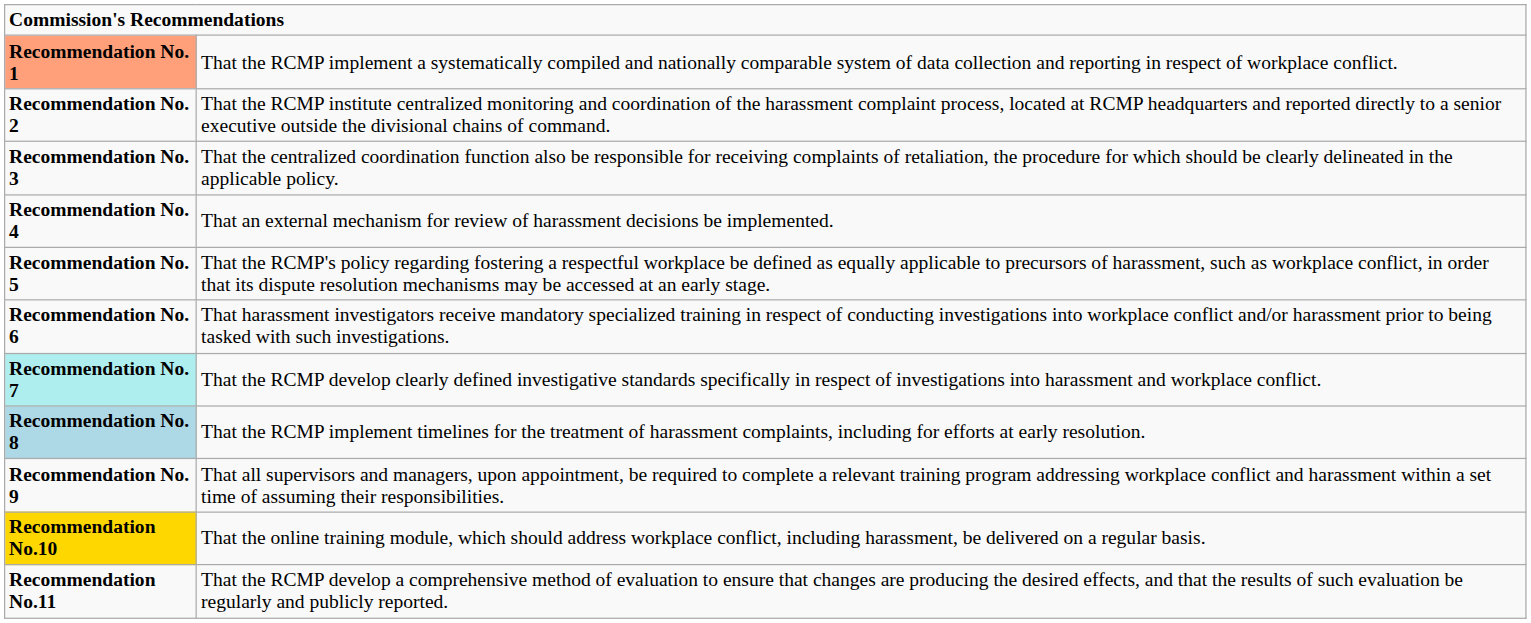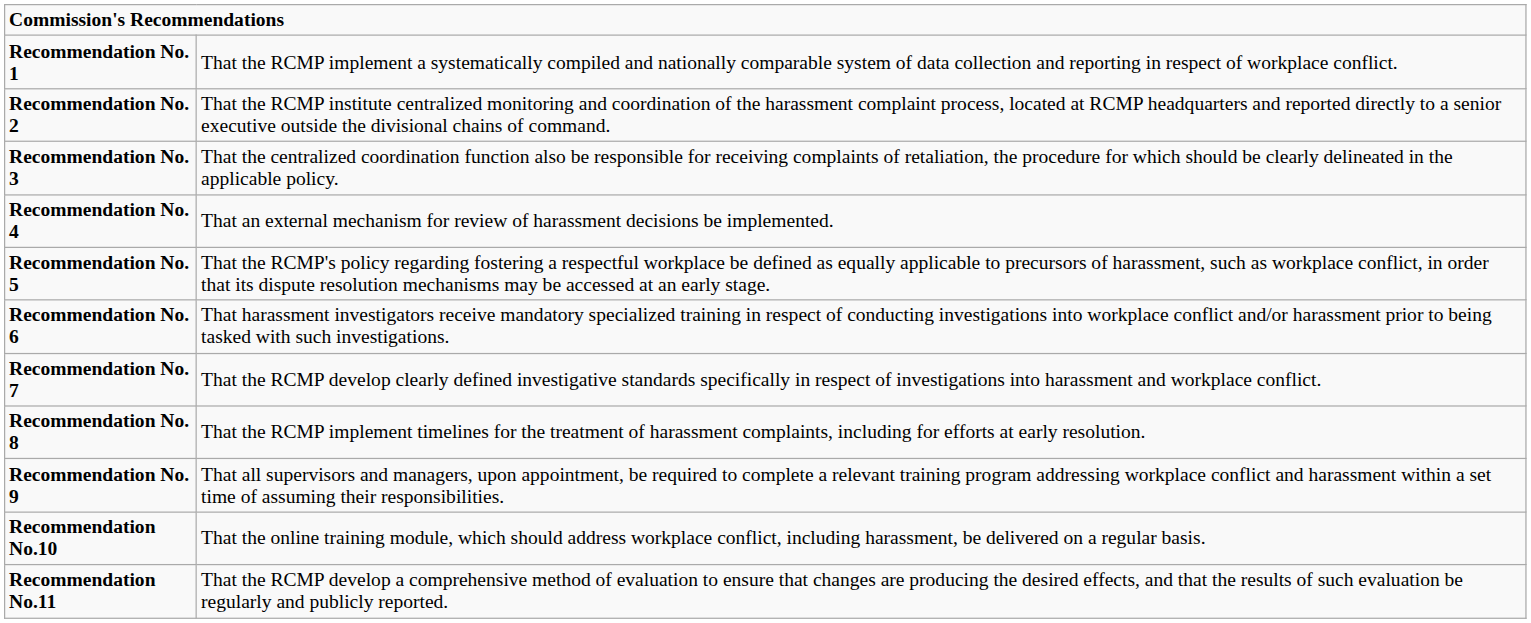(99, 61) lightsalmon background -> (99, 61) no background
(99, 379) paleturquoise background -> (99, 379) no background
(99, 432) lightblue background -> (99, 432) no background
(82, 538) gold background -> (82, 538) no background
